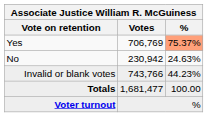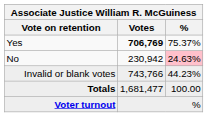(146, 43) normal -> (146, 43) bold
(184, 43) lightsalmon background -> (184, 43) no background
(184, 58) no background -> (184, 58) pink background
